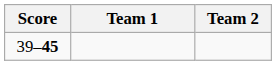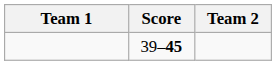columns swapped: (132, 18) <-> (37, 18)
